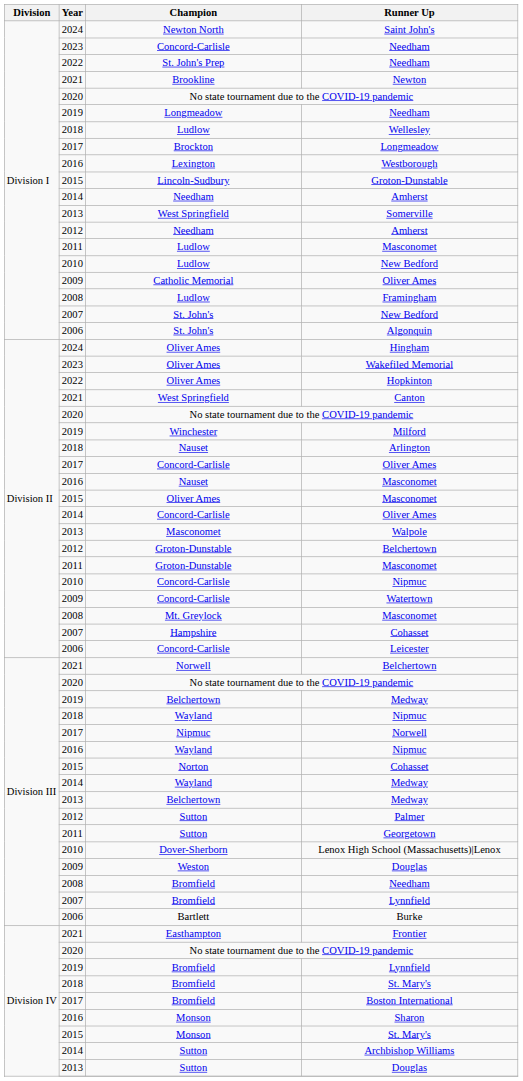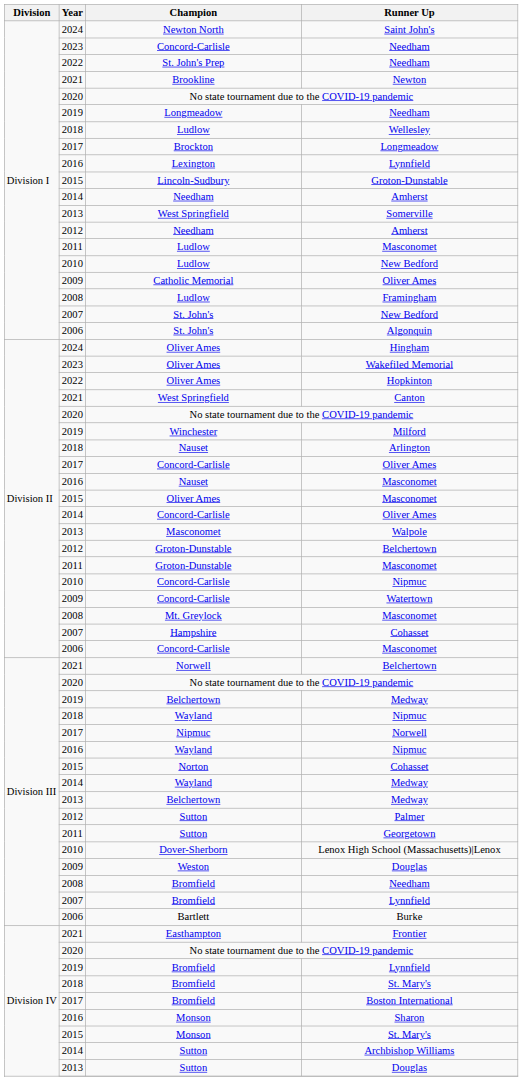(409, 163) Westborough -> (409, 163) Lynnfield
(409, 649) Leicester -> (409, 649) Masconomet
